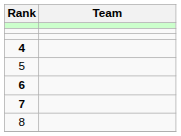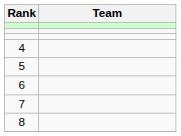(22, 48) bold -> (22, 48) normal
(22, 85) bold -> (22, 85) normal
(22, 104) bold -> (22, 104) normal
